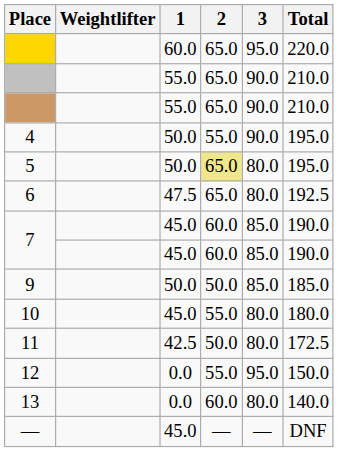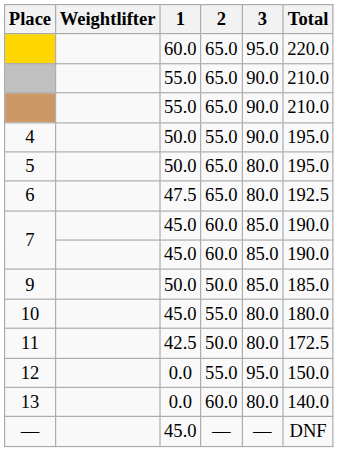(221, 166) khaki background -> (221, 166) no background
